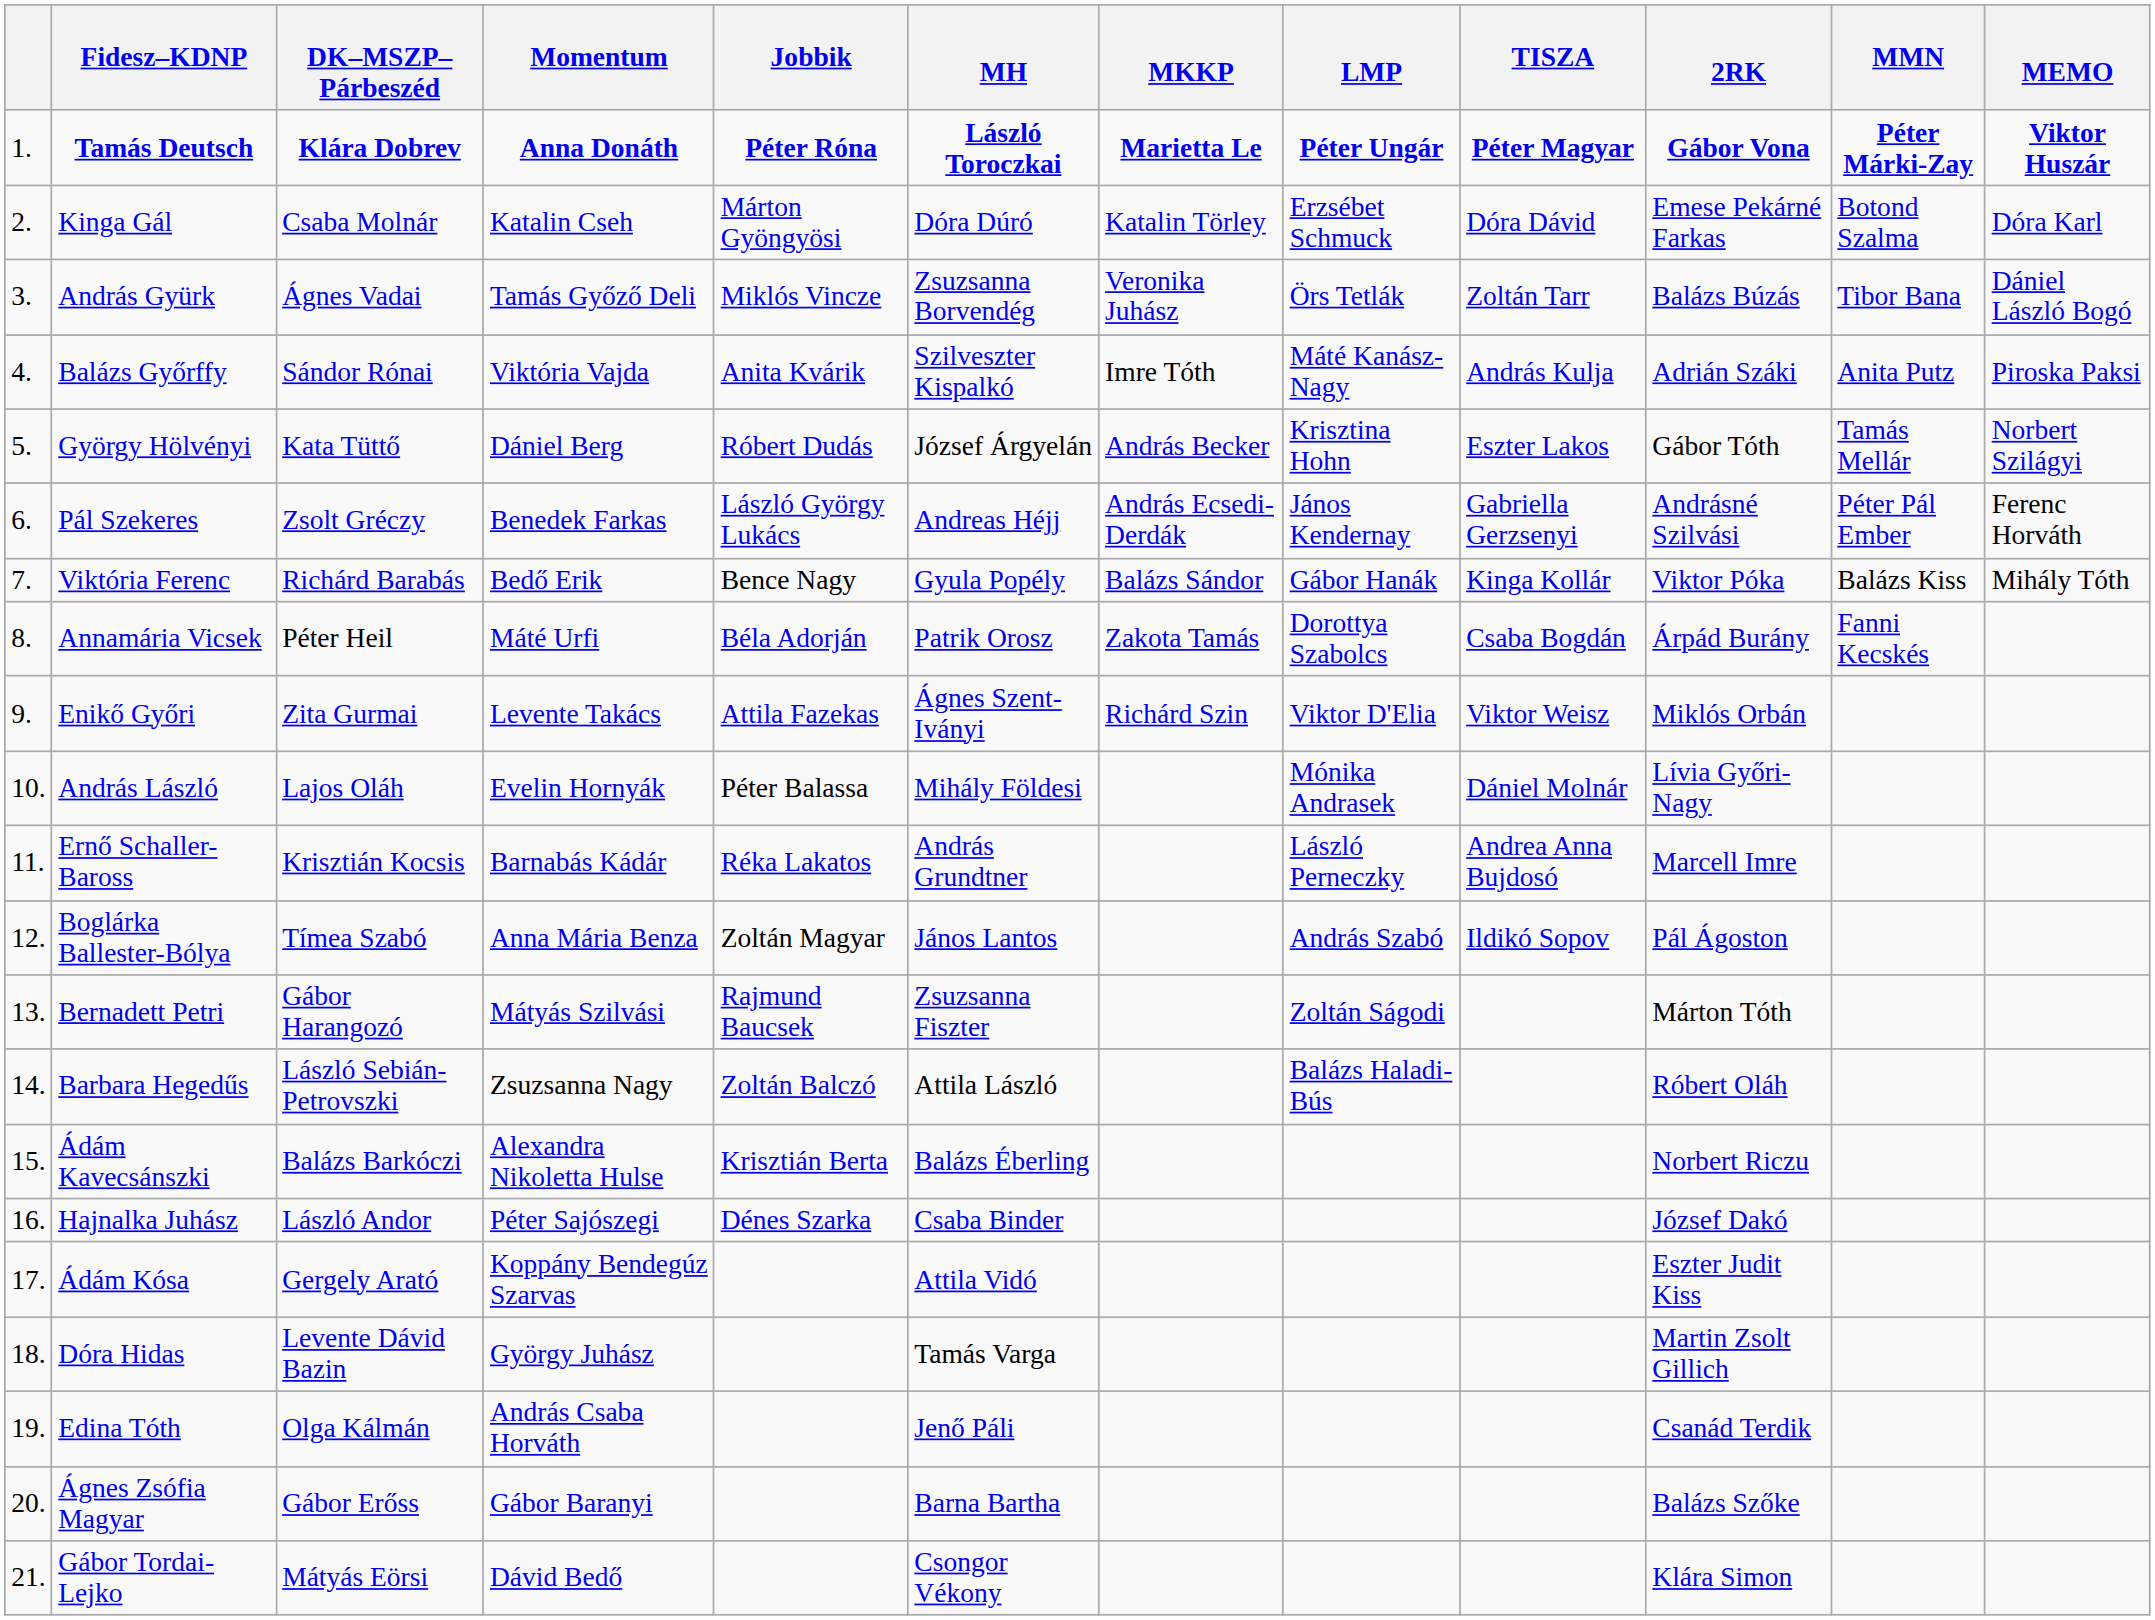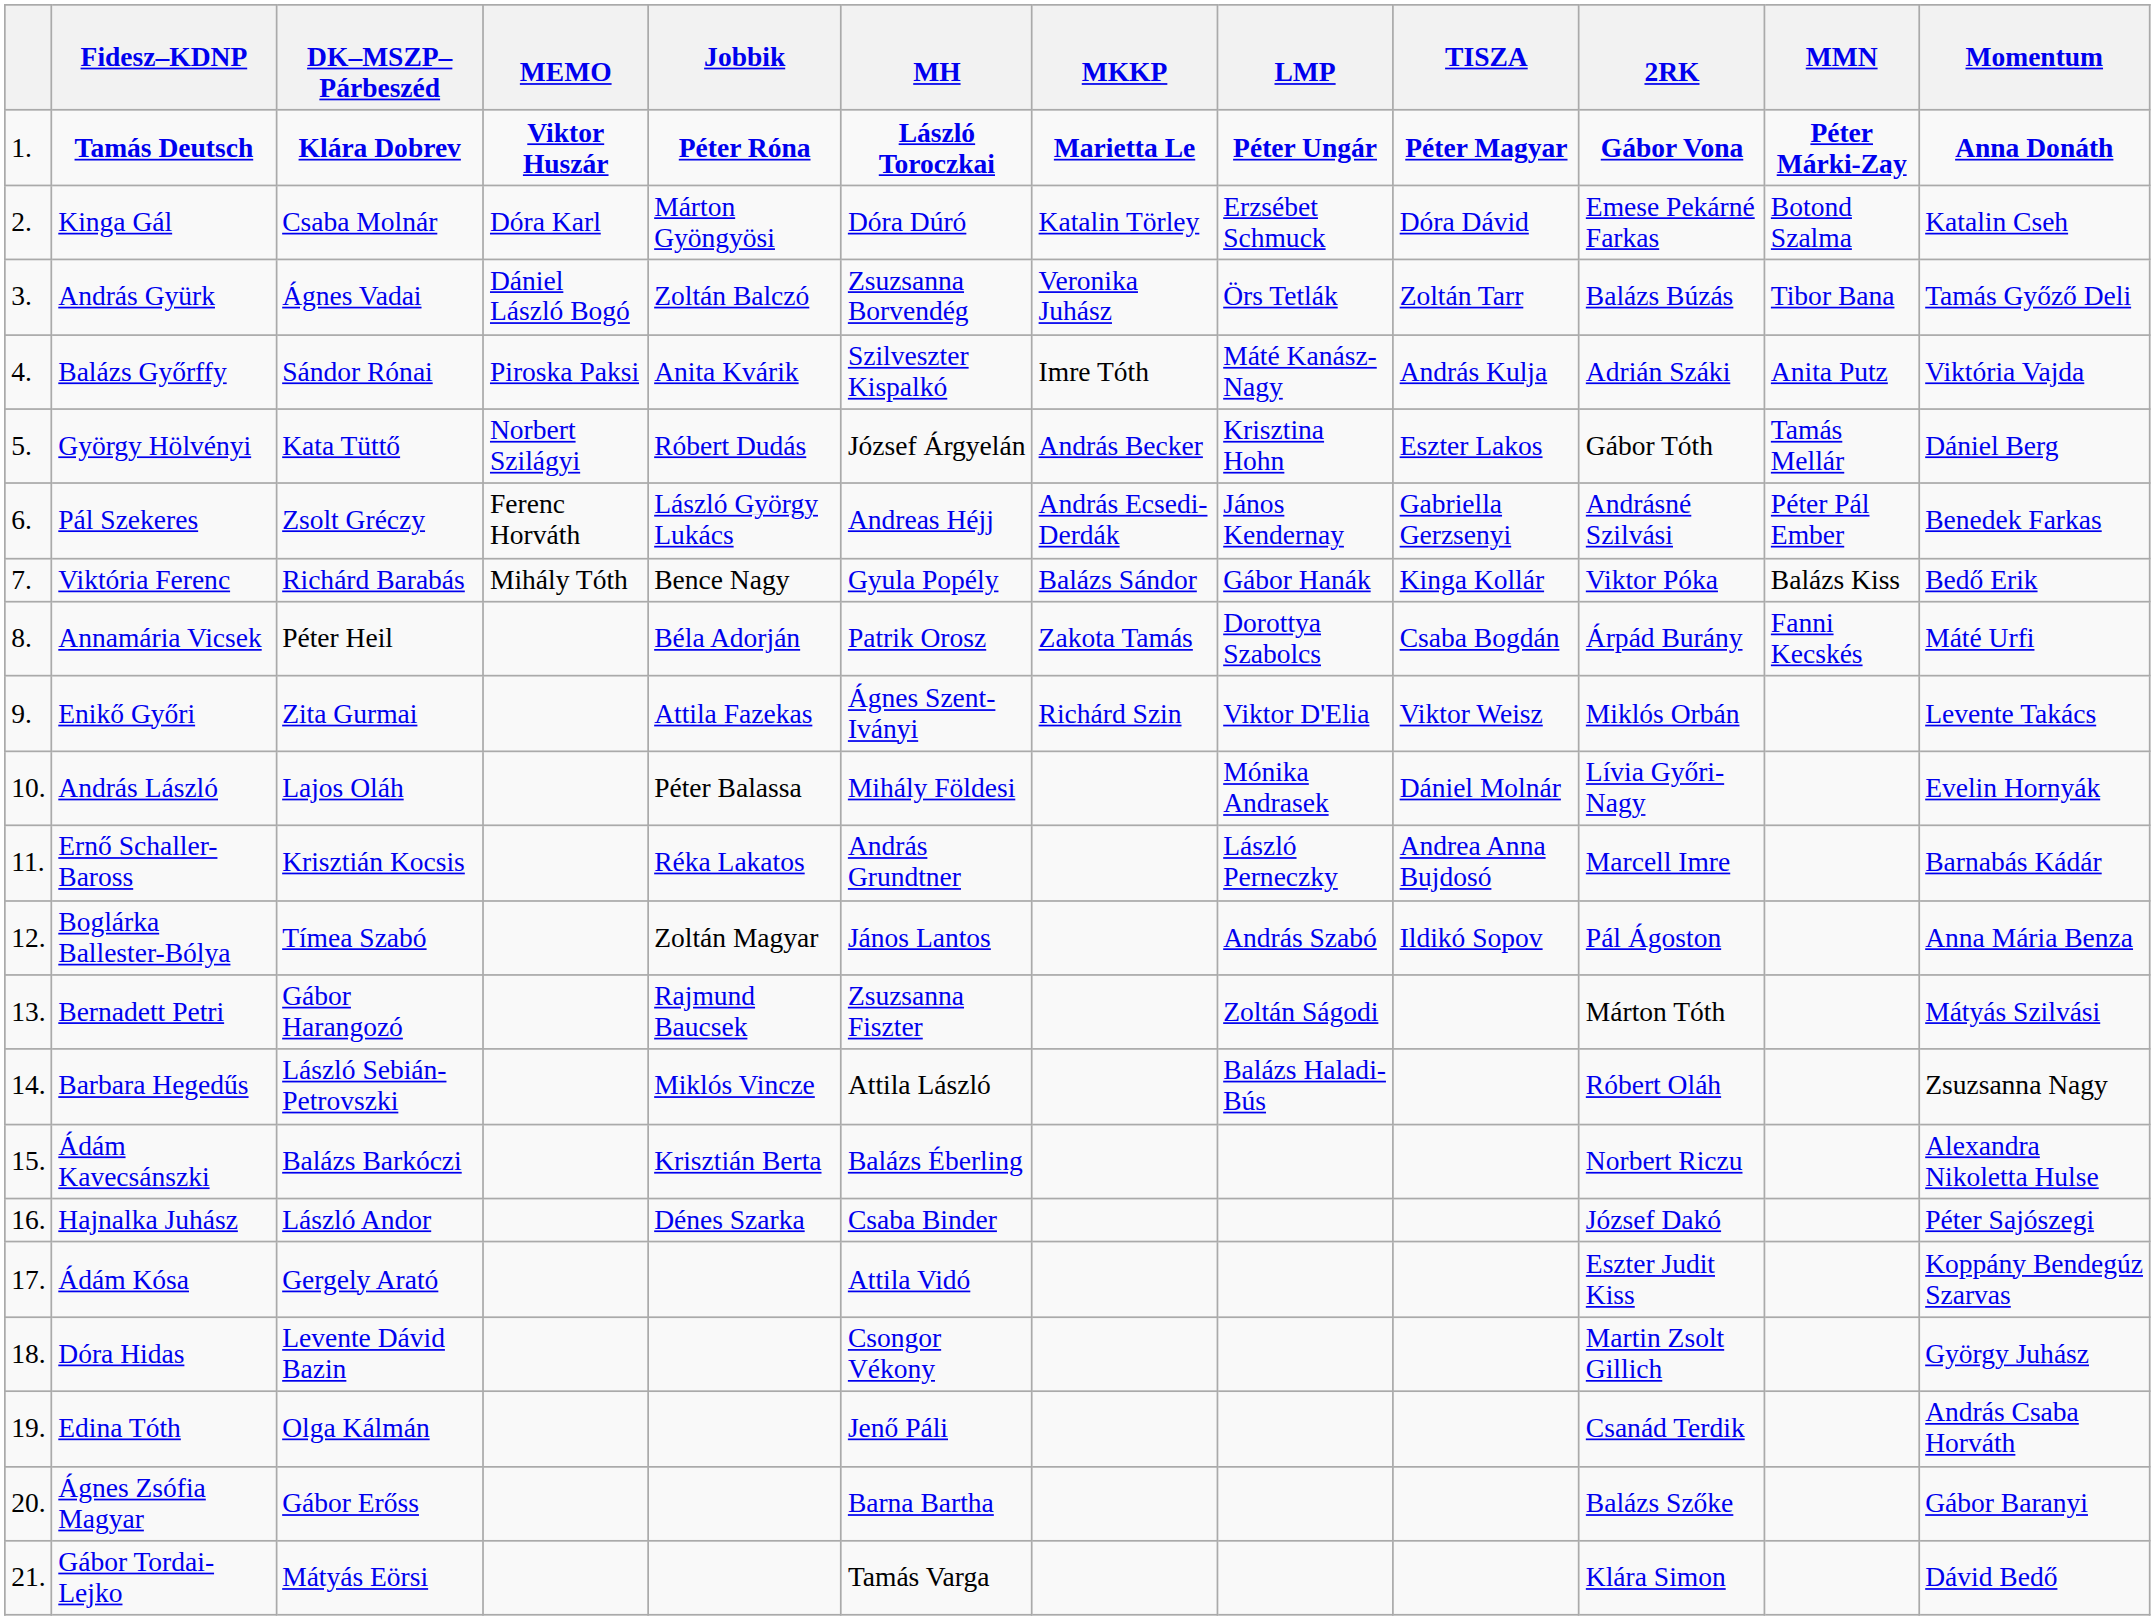columns swapped: (599, 57) <-> (2068, 72)
(801, 296) Miklós Vincze -> (732, 296) Zoltán Balczó
(798, 1086) Zoltán Balczó -> (734, 1086) Miklós Vincze
(985, 1353) Tamás Varga -> (895, 1353) Csongor Vékony
(961, 1577) Csongor Vékony -> (919, 1577) Tamás Varga
